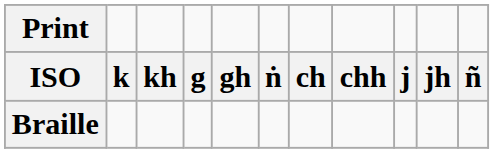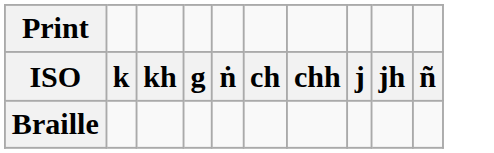- column: (235, 76)
